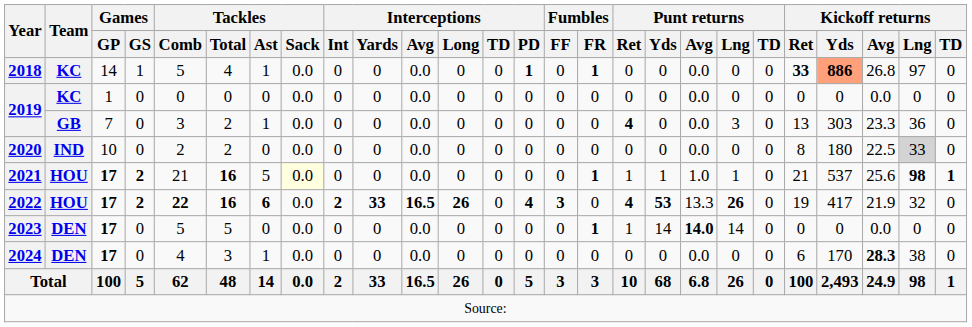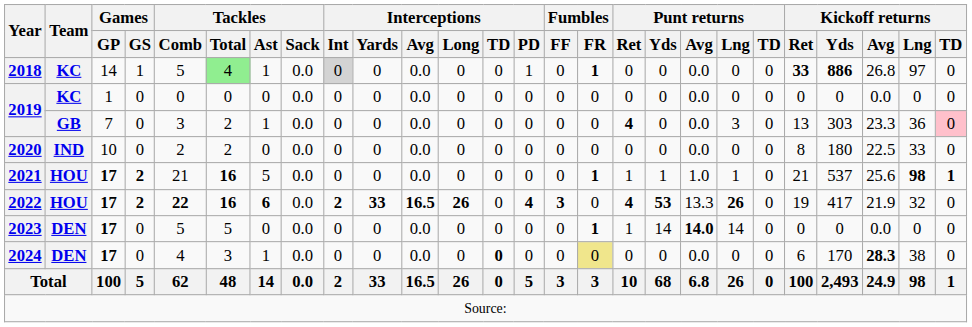(228, 70) no background -> (228, 70) lightgreen background
(338, 70) no background -> (338, 70) lightgrey background
(529, 70) bold -> (529, 70) normal
(840, 70) lightsalmon background -> (840, 70) no background
(951, 123) no background -> (951, 123) pink background
(917, 149) lightgrey background -> (917, 149) no background
(303, 176) lightyellow background -> (303, 176) no background
(499, 255) normal -> (499, 255) bold
(595, 255) no background -> (595, 255) khaki background
